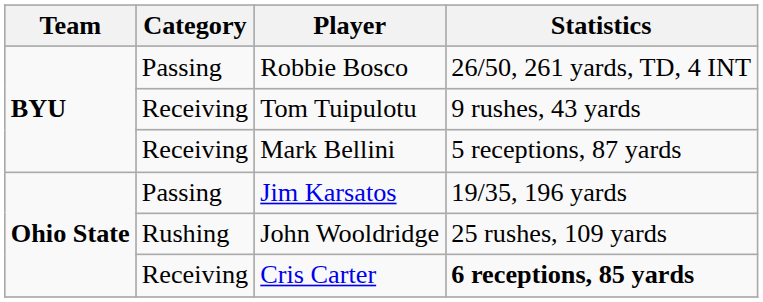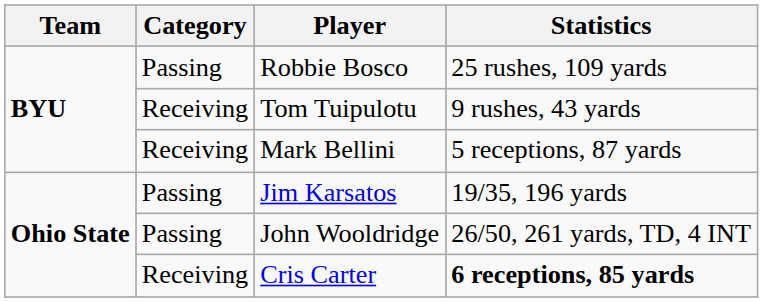(601, 67) 26/50, 261 yards, TD, 4 INT -> (559, 67) 25 rushes, 109 yards
(186, 233) Rushing -> (182, 233) Passing
(559, 233) 25 rushes, 109 yards -> (601, 233) 26/50, 261 yards, TD, 4 INT
